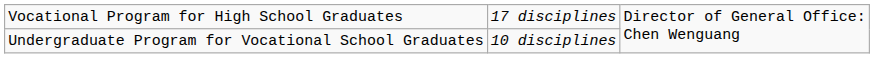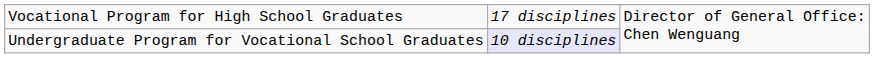(554, 41) no background -> (554, 41) lavender background
